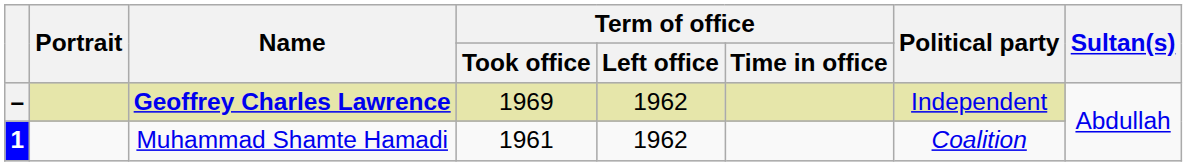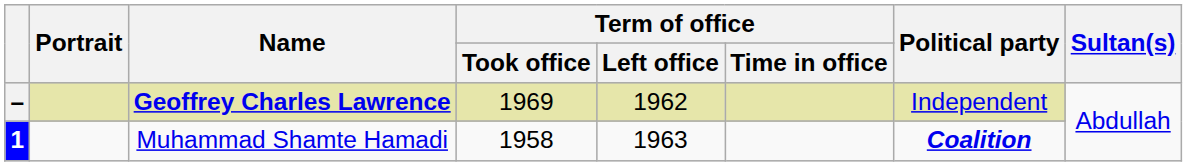(526, 140) 1961 -> (526, 140) 1958
(660, 140) 1962 -> (660, 140) 1963
(979, 140) normal -> (979, 140) bold
